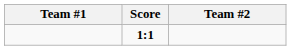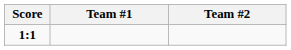columns swapped: (63, 14) <-> (145, 14)
